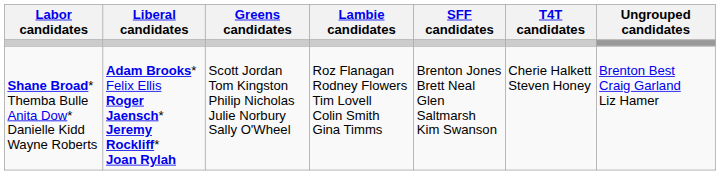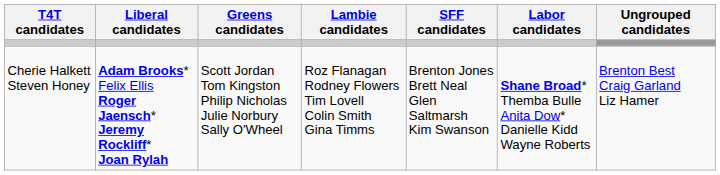columns swapped: (54, 22) <-> (551, 22)
